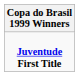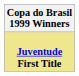(39, 57) no background -> (39, 57) khaki background
